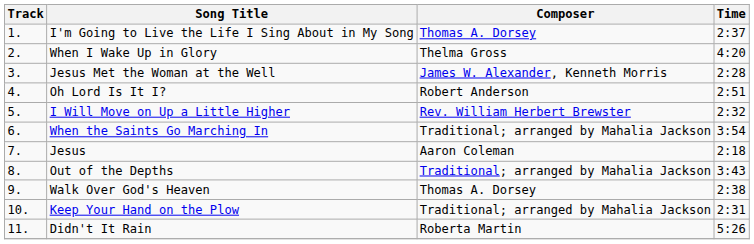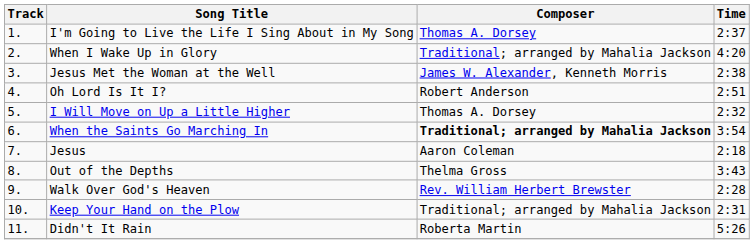(463, 54) Thelma Gross -> (565, 54) Traditional; arranged by Mahalia Jackson
(731, 73) 2:28 -> (731, 73) 2:38
(525, 112) Rev. William Herbert Brewster -> (478, 112) Thomas A. Dorsey
(565, 132) normal -> (565, 132) bold
(565, 171) Traditional; arranged by Mahalia Jackson -> (463, 171) Thelma Gross
(478, 190) Thomas A. Dorsey -> (525, 190) Rev. William Herbert Brewster
(731, 190) 2:38 -> (731, 190) 2:28
